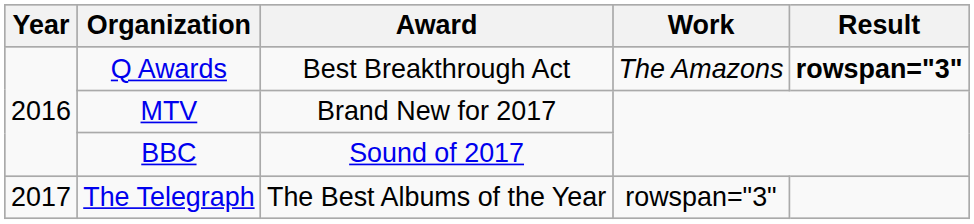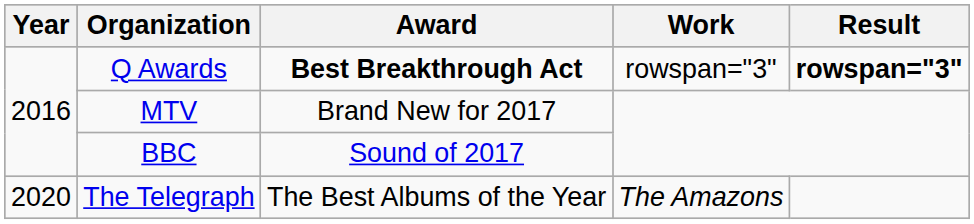(437, 68) normal -> (437, 68) bold
(701, 68) The Amazons -> (701, 68) rowspan="3"
(41, 196) 2017 -> (41, 196) 2020
(701, 196) rowspan="3" -> (701, 196) The Amazons
